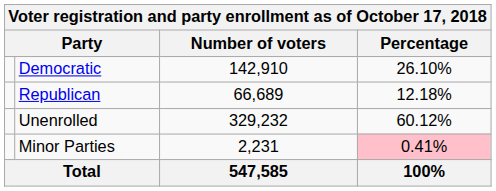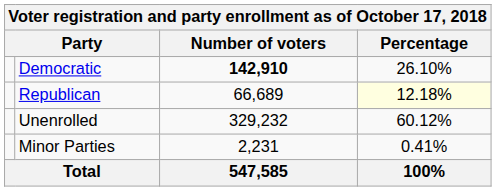(258, 69) normal -> (258, 69) bold
(424, 95) no background -> (424, 95) lightyellow background
(424, 146) pink background -> (424, 146) no background
